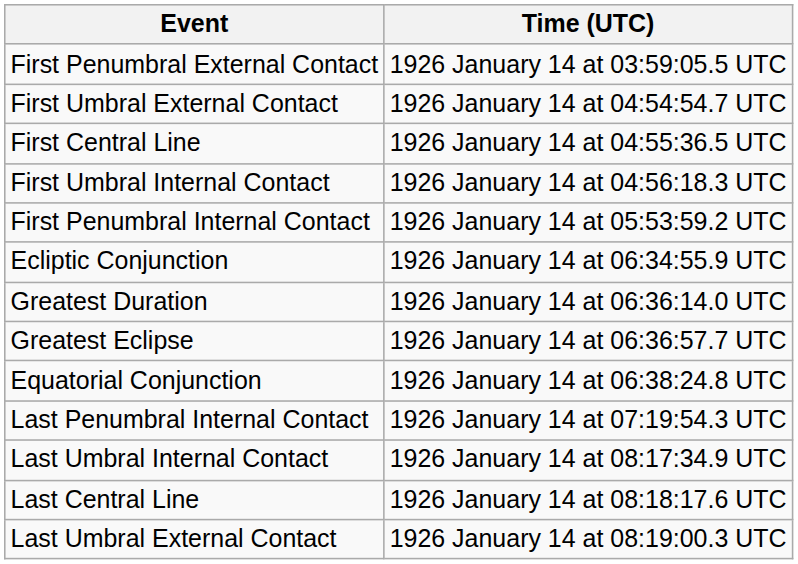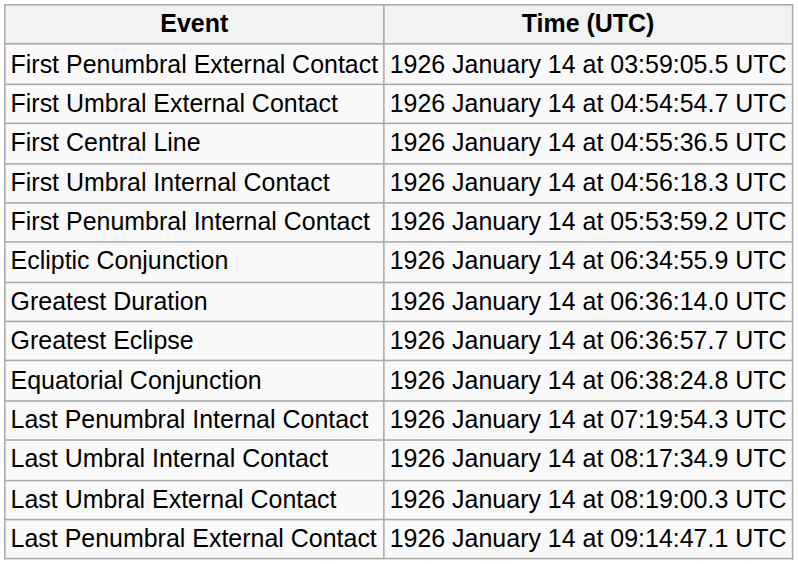- row: (105, 499)
+ row: (194, 538)
